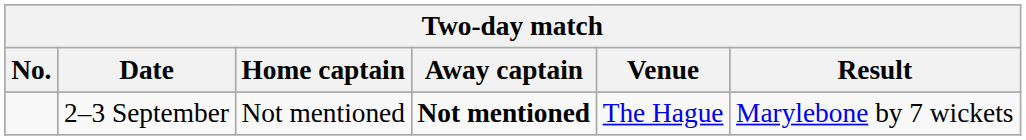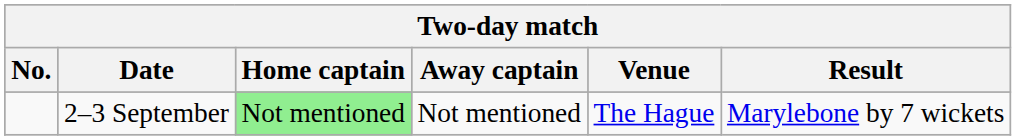(323, 112) no background -> (323, 112) lightgreen background
(504, 112) bold -> (499, 112) normal
